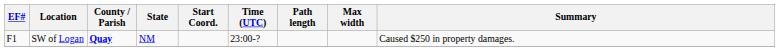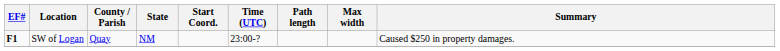(12, 38) normal -> (12, 38) bold
(101, 38) bold -> (100, 38) normal
